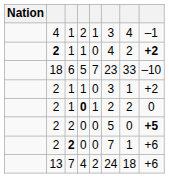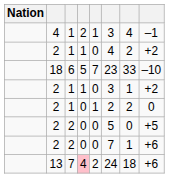(56, 51) bold -> (56, 51) normal
(151, 51) bold -> (151, 51) normal
(83, 107) bold -> (83, 107) normal
(151, 126) bold -> (151, 126) normal
(71, 145) bold -> (71, 145) normal
(83, 164) no background -> (83, 164) pink background
